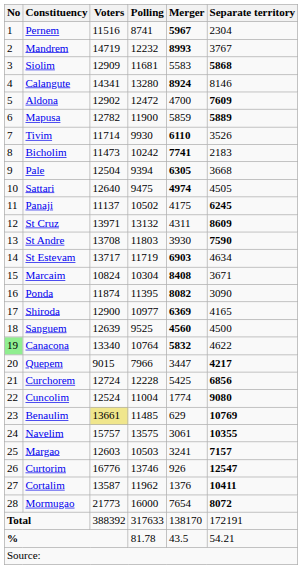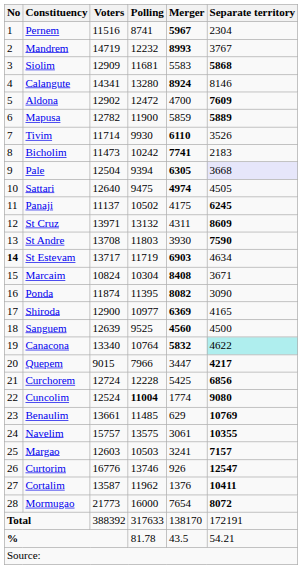(221, 170) no background -> (221, 170) lavender background
(12, 258) normal -> (12, 258) bold
(12, 345) lightgreen background -> (12, 345) no background
(221, 345) no background -> (221, 345) paleturquoise background
(144, 398) normal -> (144, 398) bold
(106, 415) khaki background -> (106, 415) no background
